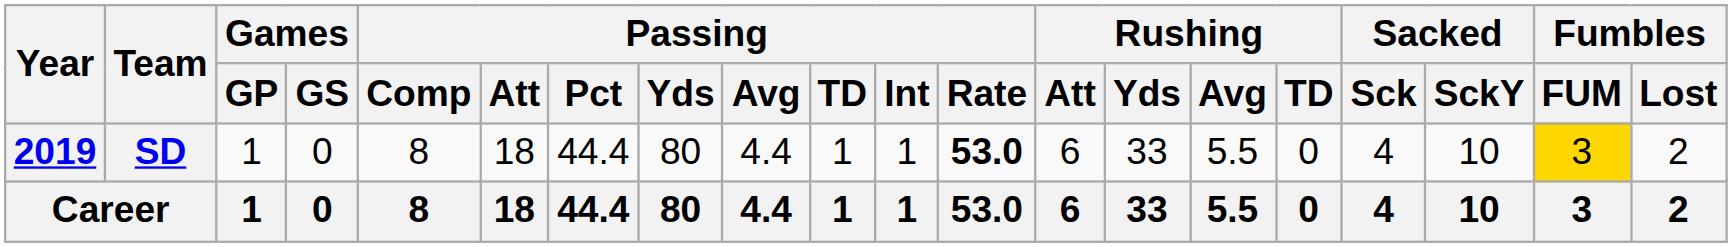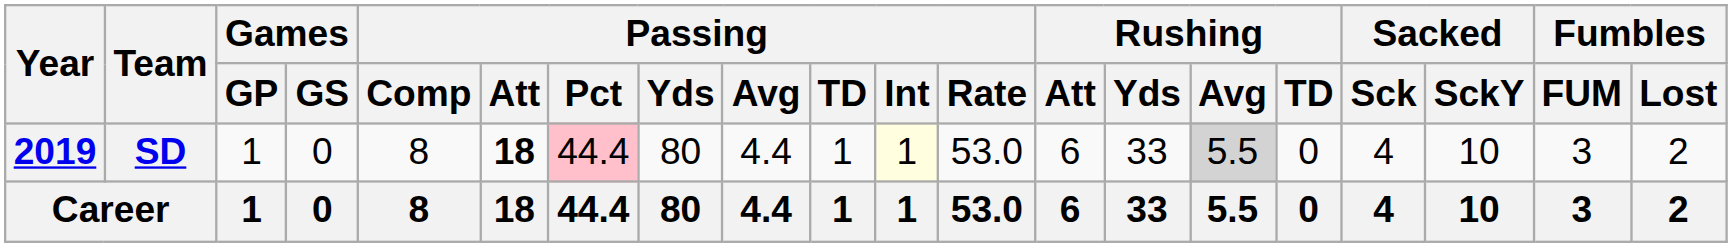(514, 151) normal -> (514, 151) bold
(593, 151) no background -> (593, 151) pink background
(907, 151) no background -> (907, 151) lightyellow background
(987, 151) bold -> (987, 151) normal
(1232, 151) no background -> (1232, 151) lightgrey background
(1582, 151) gold background -> (1582, 151) no background
